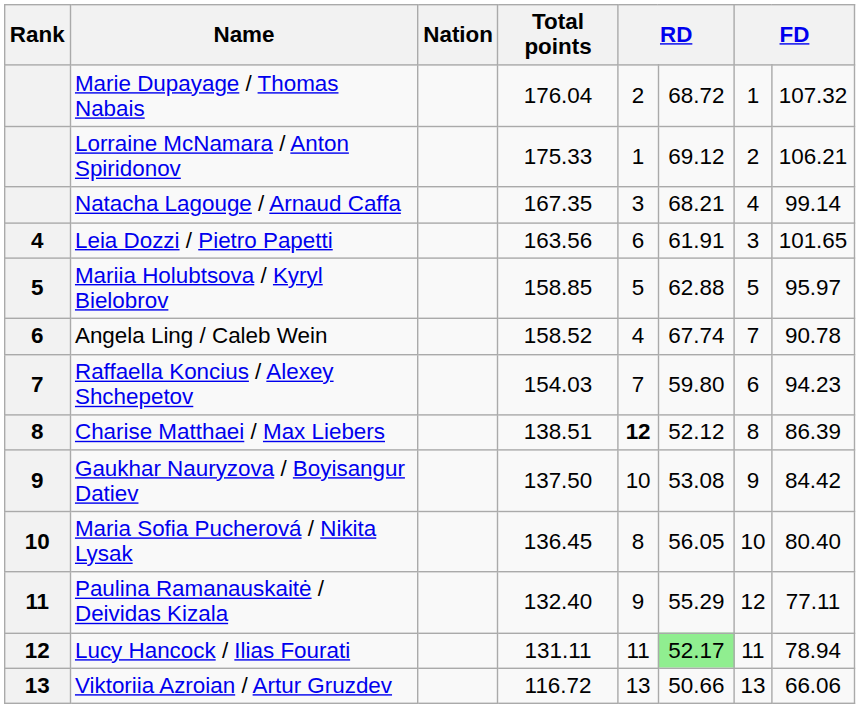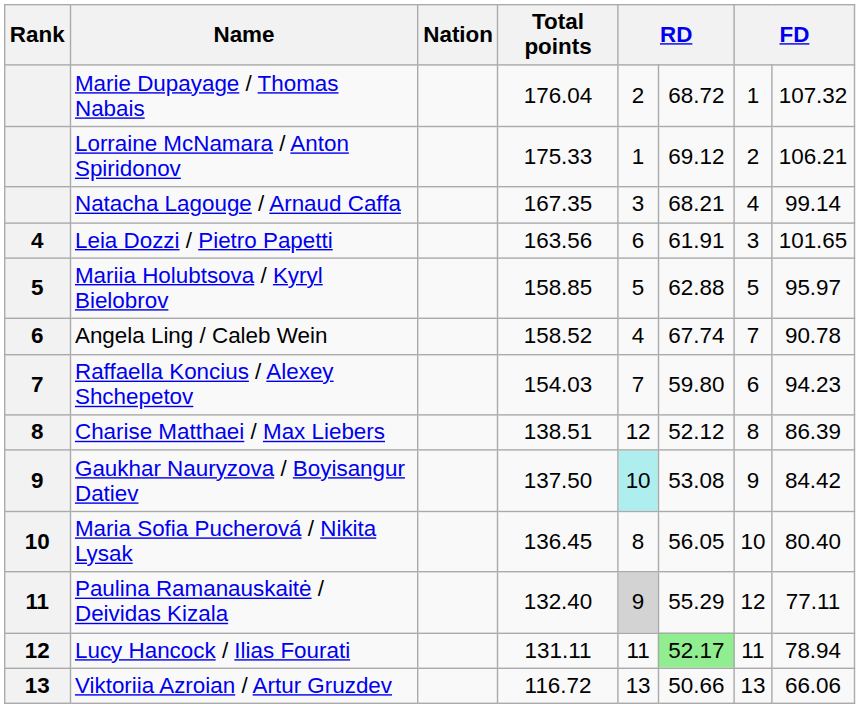(638, 432) bold -> (638, 432) normal
(638, 480) no background -> (638, 480) paleturquoise background
(638, 602) no background -> (638, 602) lightgrey background
